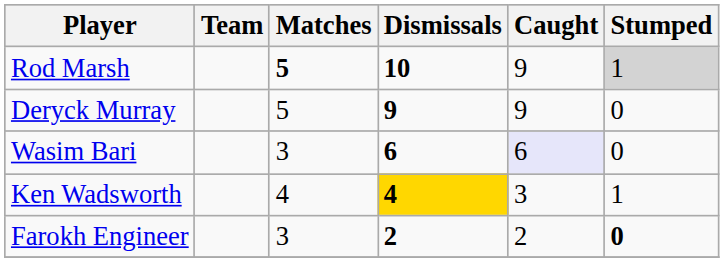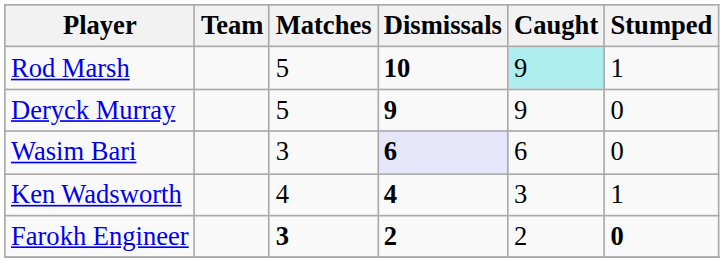(282, 67) bold -> (282, 67) normal
(521, 67) no background -> (521, 67) paleturquoise background
(617, 67) lightgrey background -> (617, 67) no background
(390, 151) no background -> (390, 151) lavender background
(521, 151) lavender background -> (521, 151) no background
(390, 194) gold background -> (390, 194) no background
(282, 236) normal -> (282, 236) bold
